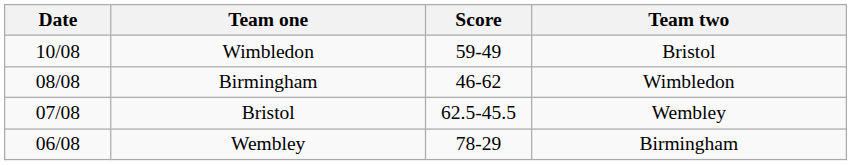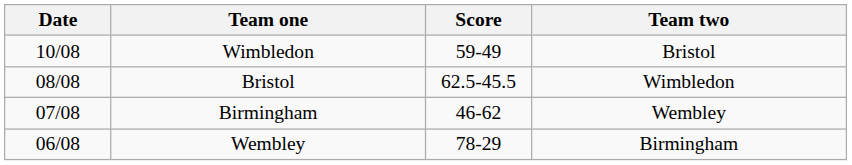(268, 81) Birmingham -> (268, 81) Bristol
(478, 81) 46-62 -> (478, 81) 62.5-45.5
(268, 112) Bristol -> (268, 112) Birmingham
(478, 112) 62.5-45.5 -> (478, 112) 46-62
